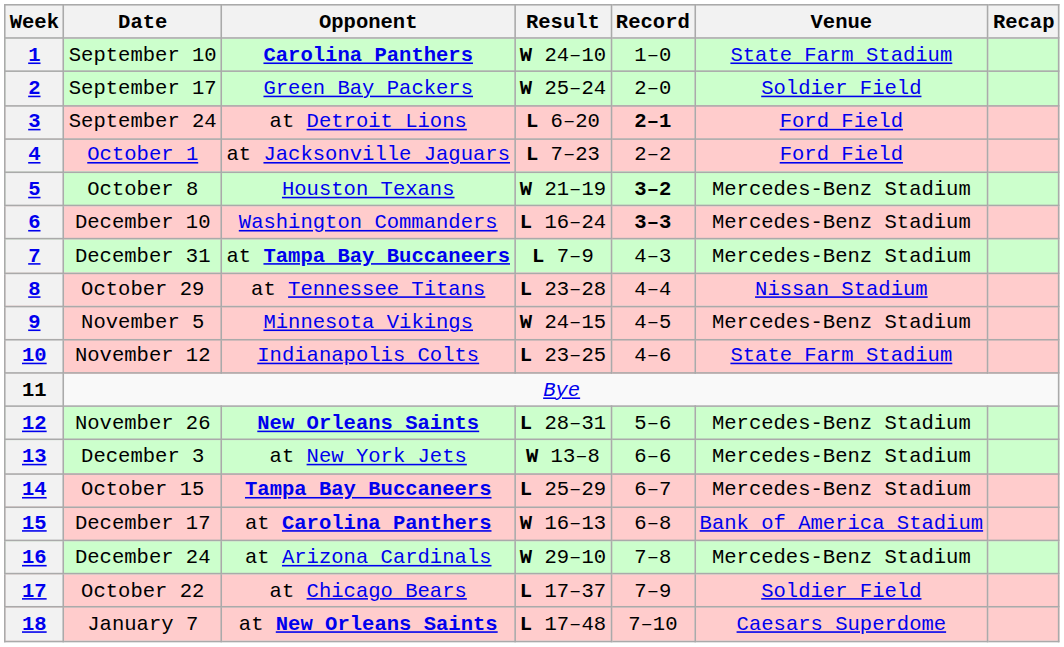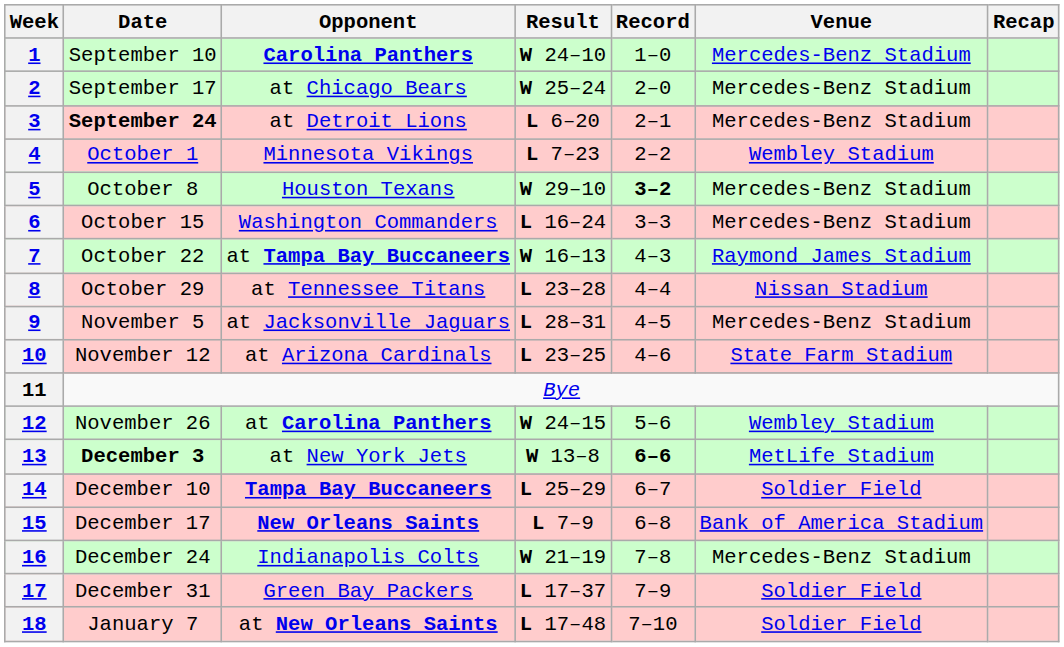(841, 55) State Farm Stadium -> (841, 55) Mercedes-Benz Stadium
(368, 88) Green Bay Packers -> (368, 88) at Chicago Bears
(841, 88) Soldier Field -> (841, 88) Mercedes-Benz Stadium
(143, 122) normal -> (143, 122) bold
(653, 122) bold -> (653, 122) normal
(841, 122) Ford Field -> (841, 122) Mercedes-Benz Stadium
(368, 155) at Jacksonville Jaguars -> (368, 155) Minnesota Vikings
(841, 155) Ford Field -> (841, 155) Wembley Stadium
(563, 189) W 21–19 -> (563, 189) W 29–10
(143, 222) December 10 -> (143, 222) October 15
(653, 222) bold -> (653, 222) normal
(143, 256) December 31 -> (143, 256) October 22
(563, 256) L 7–9 -> (563, 256) W 16–13
(841, 256) Mercedes-Benz Stadium -> (841, 256) Raymond James Stadium
(368, 323) Minnesota Vikings -> (368, 323) at Jacksonville Jaguars
(563, 323) W 24–15 -> (563, 323) L 28–31
(368, 356) Indianapolis Colts -> (368, 356) at Arizona Cardinals
(368, 423) New Orleans Saints -> (368, 423) at Carolina Panthers
(563, 423) L 28–31 -> (563, 423) W 24–15
(841, 423) Mercedes-Benz Stadium -> (841, 423) Wembley Stadium
(143, 457) normal -> (143, 457) bold
(653, 457) normal -> (653, 457) bold
(841, 457) Mercedes-Benz Stadium -> (841, 457) MetLife Stadium
(143, 490) October 15 -> (143, 490) December 10
(841, 490) Mercedes-Benz Stadium -> (841, 490) Soldier Field
(368, 524) at Carolina Panthers -> (368, 524) New Orleans Saints
(563, 524) W 16–13 -> (563, 524) L 7–9
(368, 557) at Arizona Cardinals -> (368, 557) Indianapolis Colts
(563, 557) W 29–10 -> (563, 557) W 21–19
(143, 591) October 22 -> (143, 591) December 31
(368, 591) at Chicago Bears -> (368, 591) Green Bay Packers
(841, 624) Caesars Superdome -> (841, 624) Soldier Field
